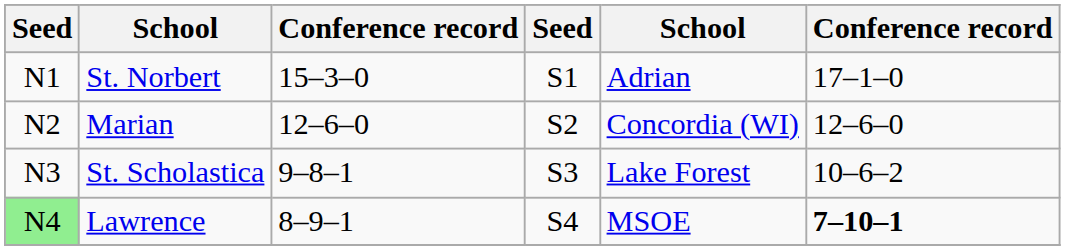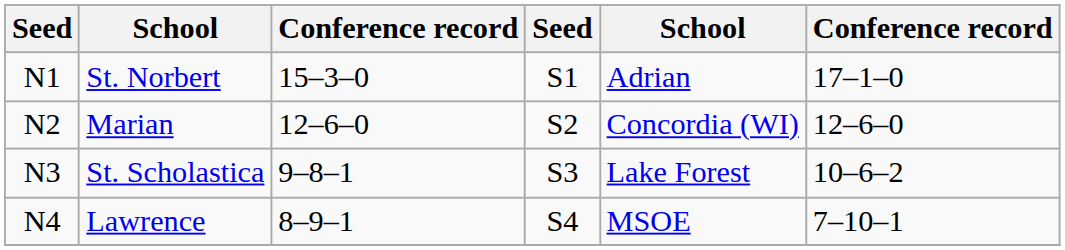(42, 220) lightgreen background -> (42, 220) no background
(858, 220) bold -> (858, 220) normal
